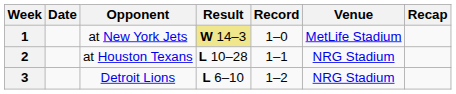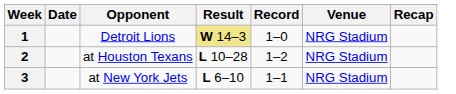(138, 36) at New York Jets -> (138, 36) Detroit Lions
(354, 36) MetLife Stadium -> (347, 36) NRG Stadium
(277, 57) 1–1 -> (277, 57) 1–2
(138, 78) Detroit Lions -> (138, 78) at New York Jets
(277, 78) 1–2 -> (277, 78) 1–1
